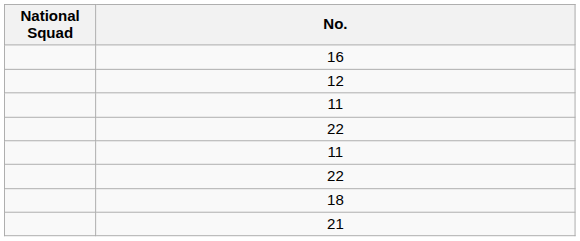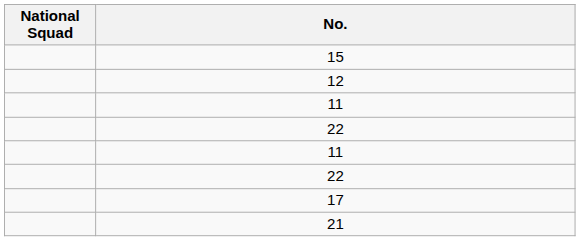(335, 57) 16 -> (335, 57) 15
(335, 200) 18 -> (335, 200) 17
